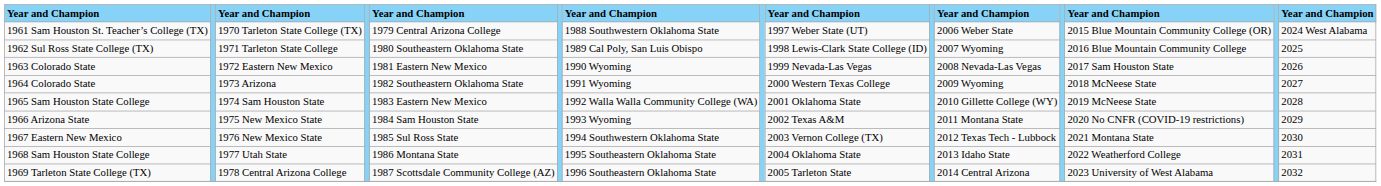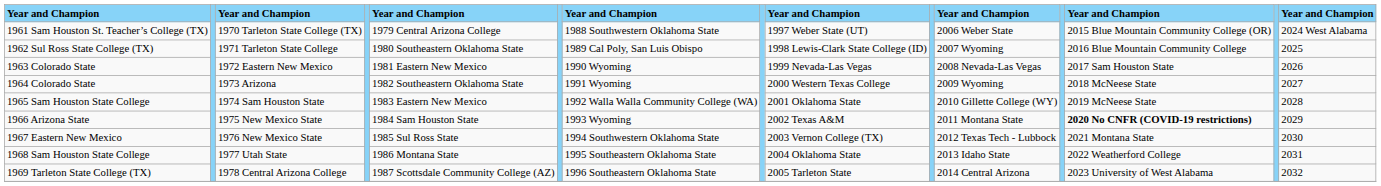(1156, 119) normal -> (1159, 119) bold
